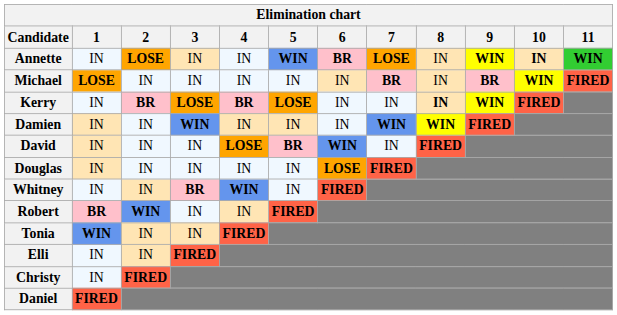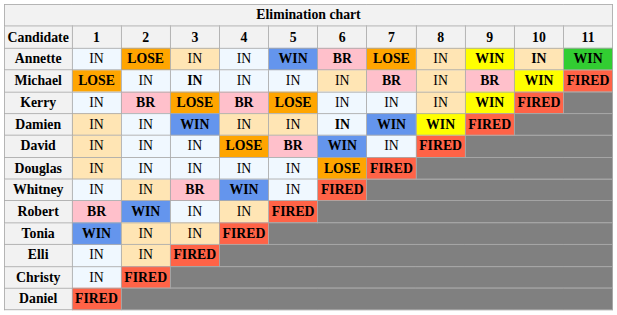(195, 80) normal -> (195, 80) bold
(441, 102) bold -> (441, 102) normal
(342, 124) normal -> (342, 124) bold
